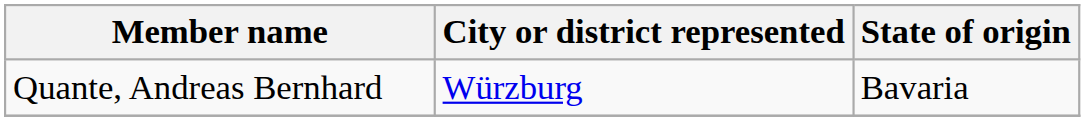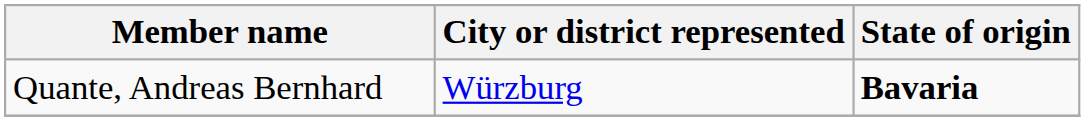(915, 87) normal -> (920, 87) bold
